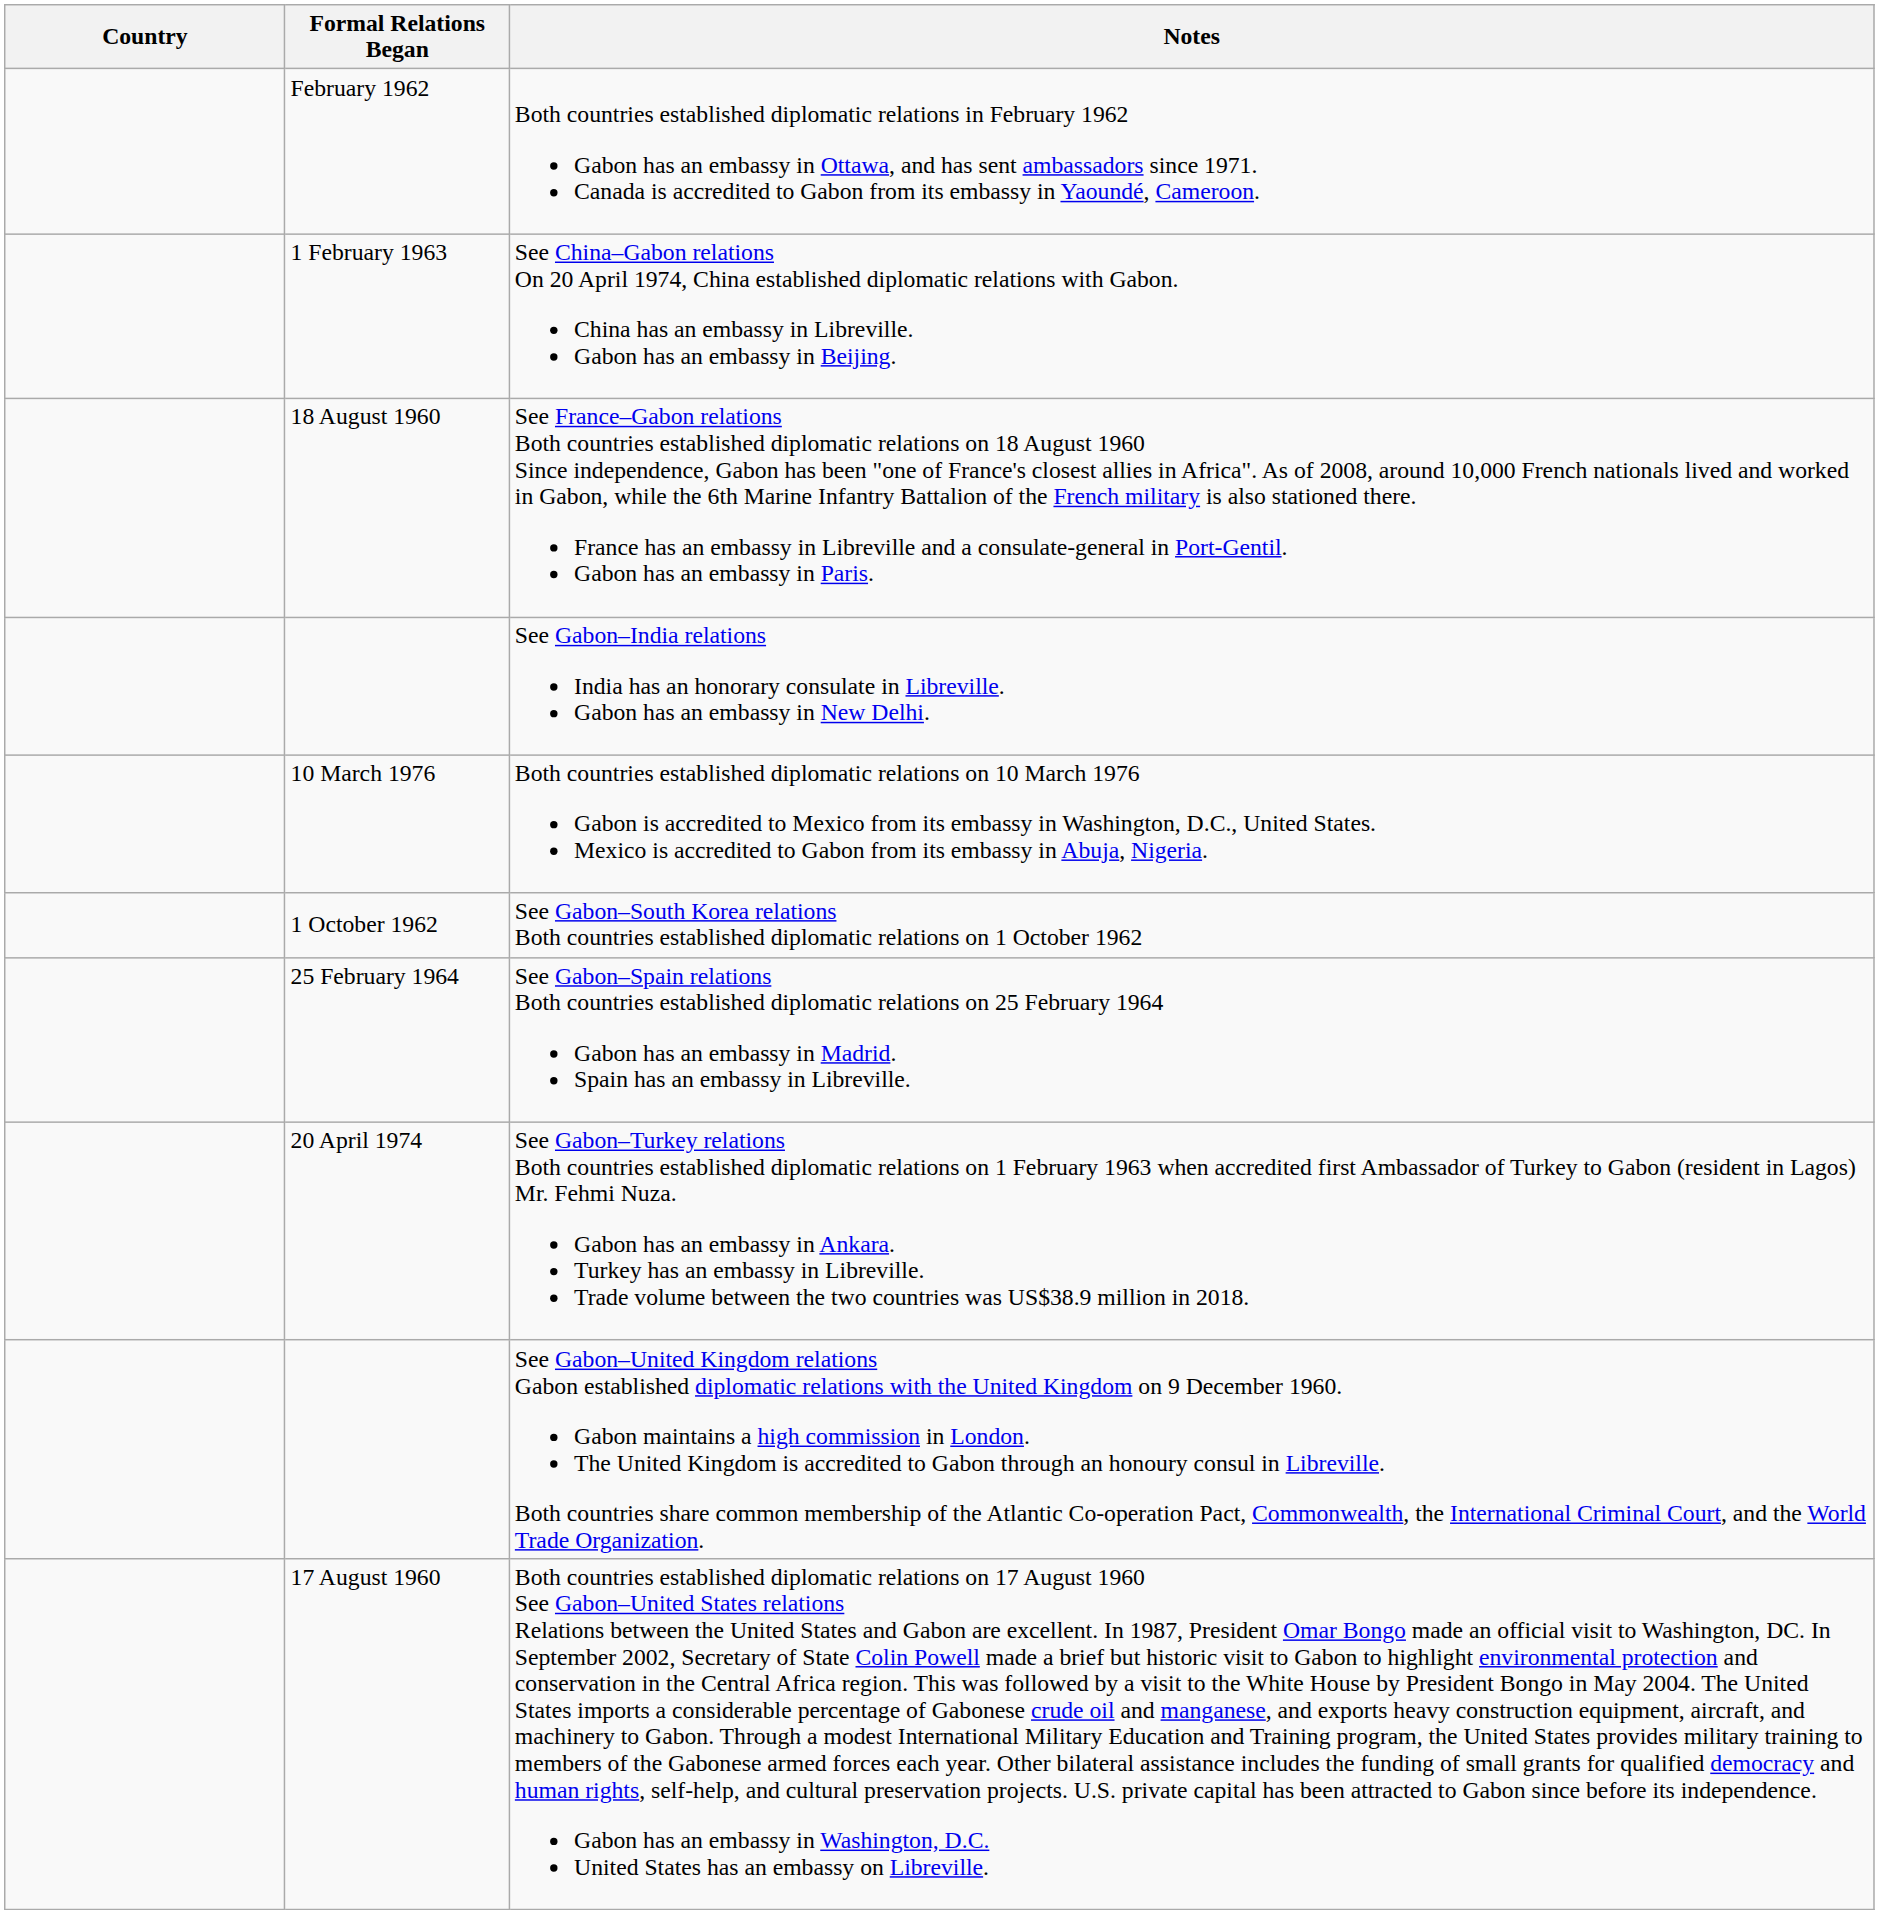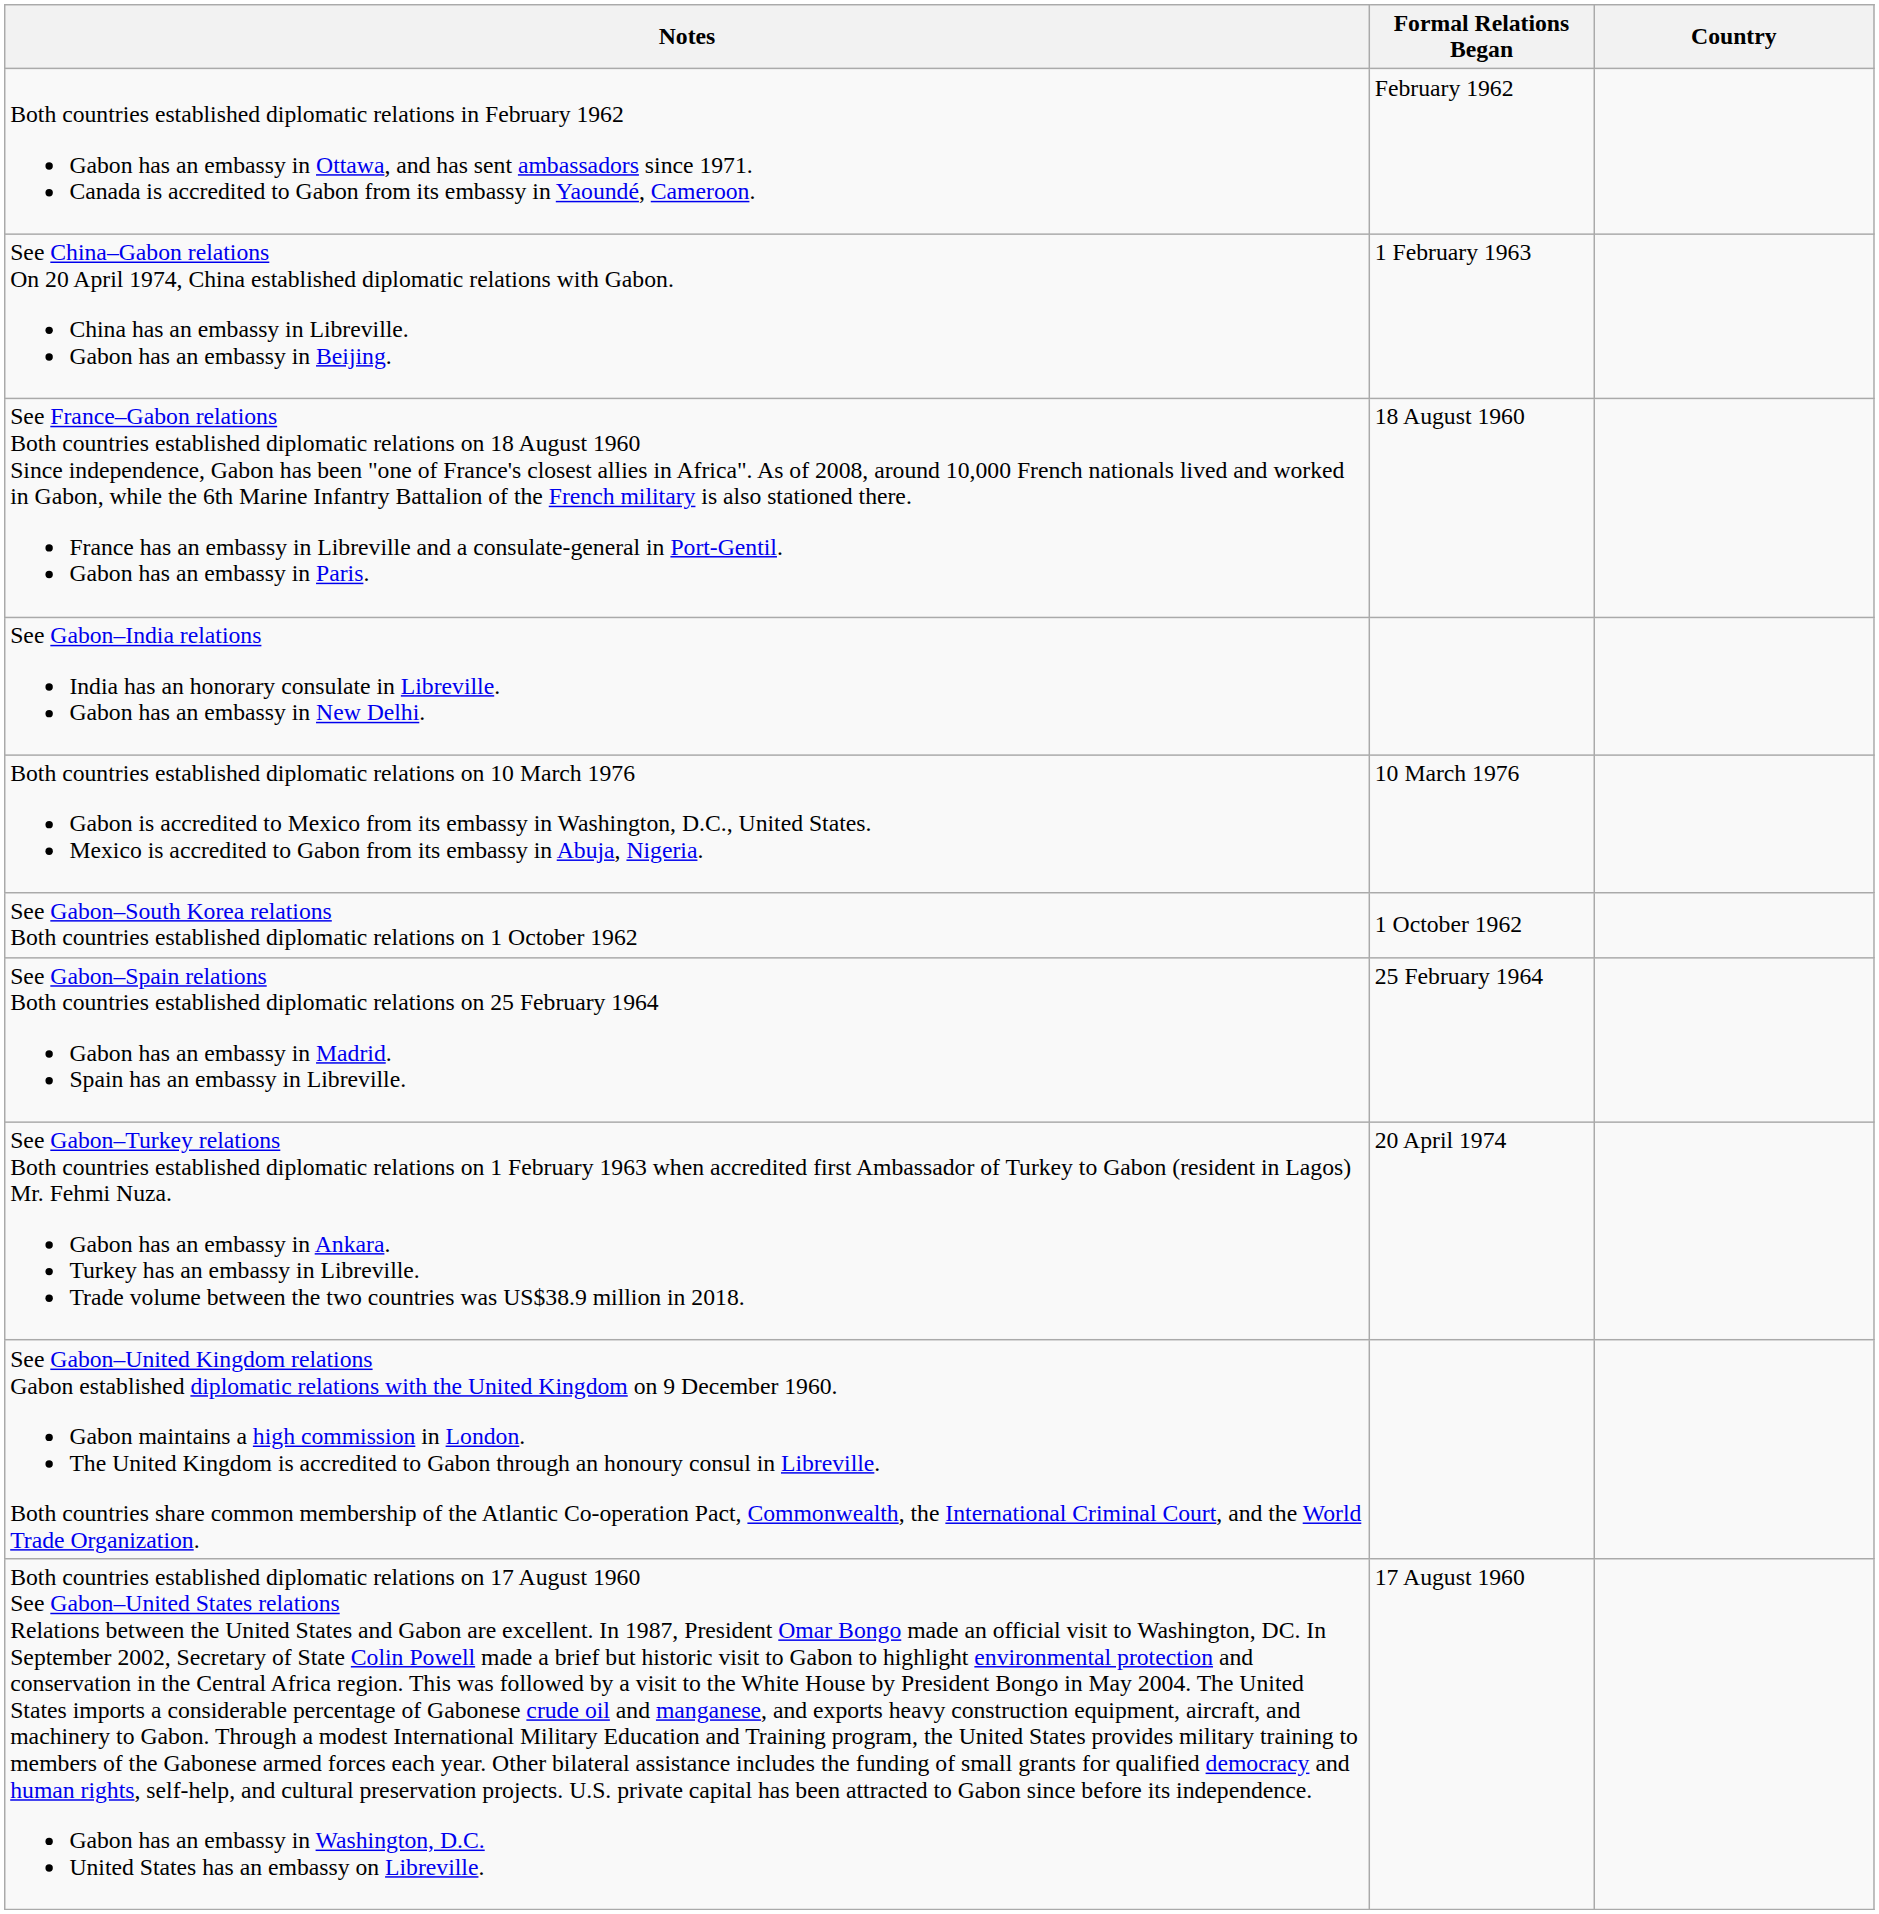columns swapped: (145, 36) <-> (1192, 36)
